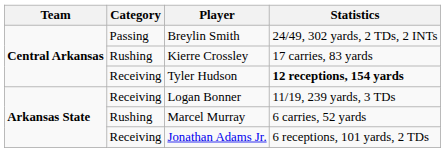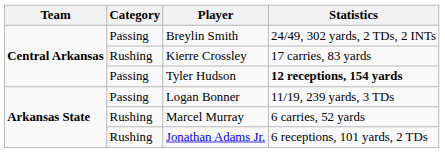(136, 76) Receiving -> (129, 76) Passing
(136, 96) Receiving -> (129, 96) Passing
(136, 137) Receiving -> (131, 137) Rushing
